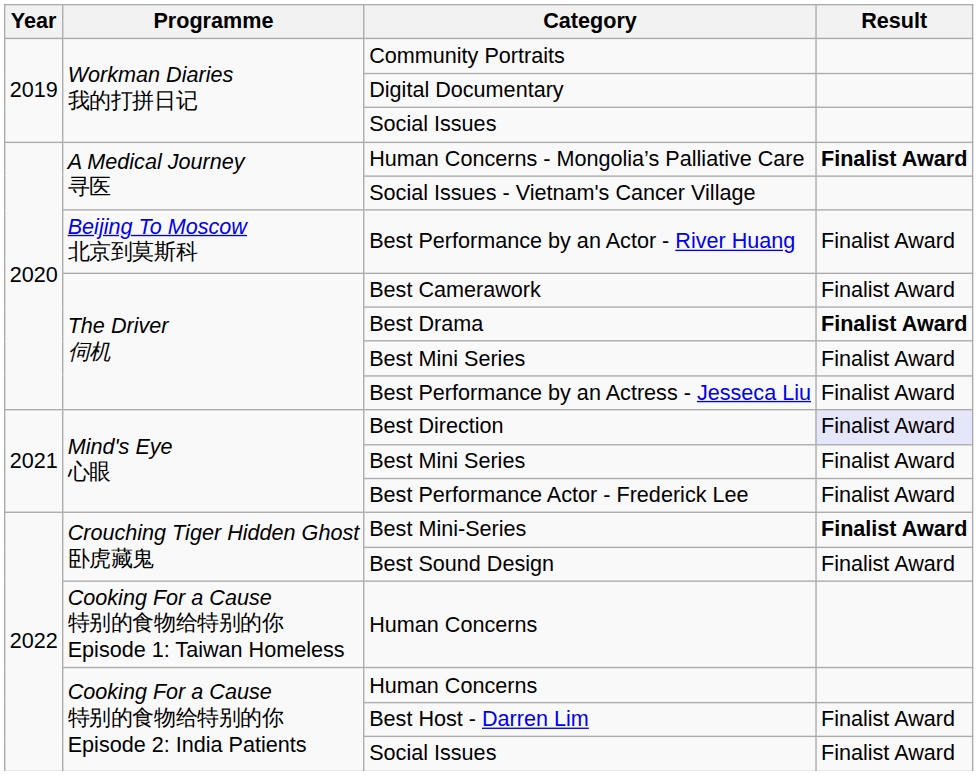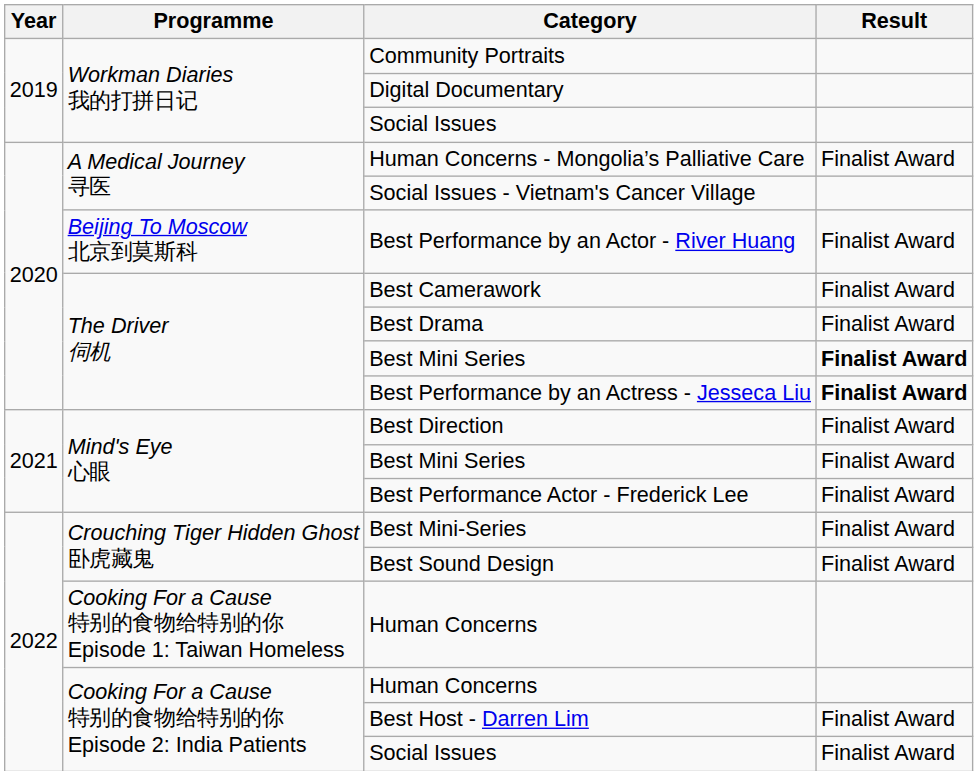(894, 158) bold -> (888, 158) normal
(894, 324) bold -> (888, 324) normal
(888, 358) normal -> (894, 358) bold
(888, 392) normal -> (894, 392) bold
(888, 426) lavender background -> (888, 426) no background
(894, 529) bold -> (888, 529) normal
